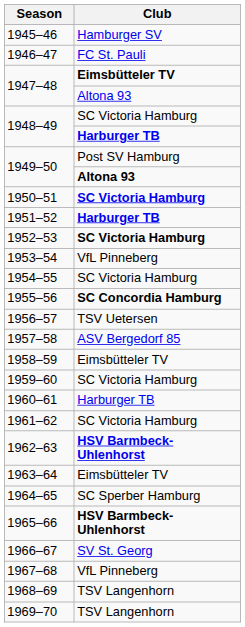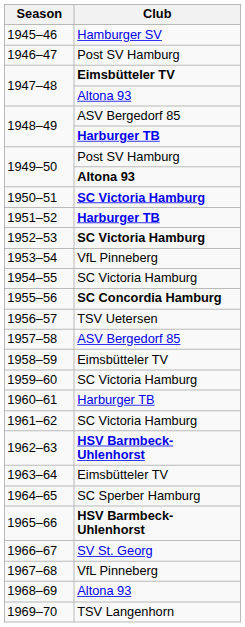(111, 55) FC St. Pauli -> (128, 55) Post SV Hamburg
(137, 116) SC Victoria Hamburg -> (129, 116) ASV Bergedorf 85
(126, 591) TSV Langenhorn -> (104, 591) Altona 93
